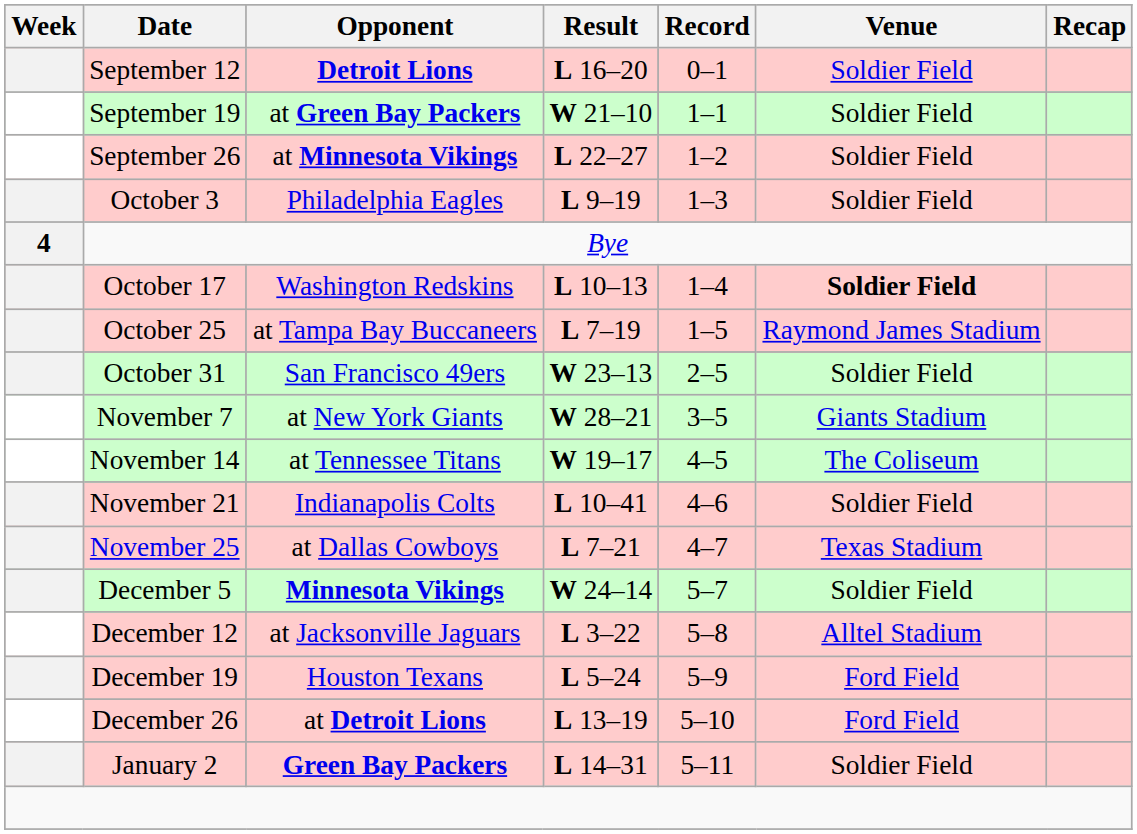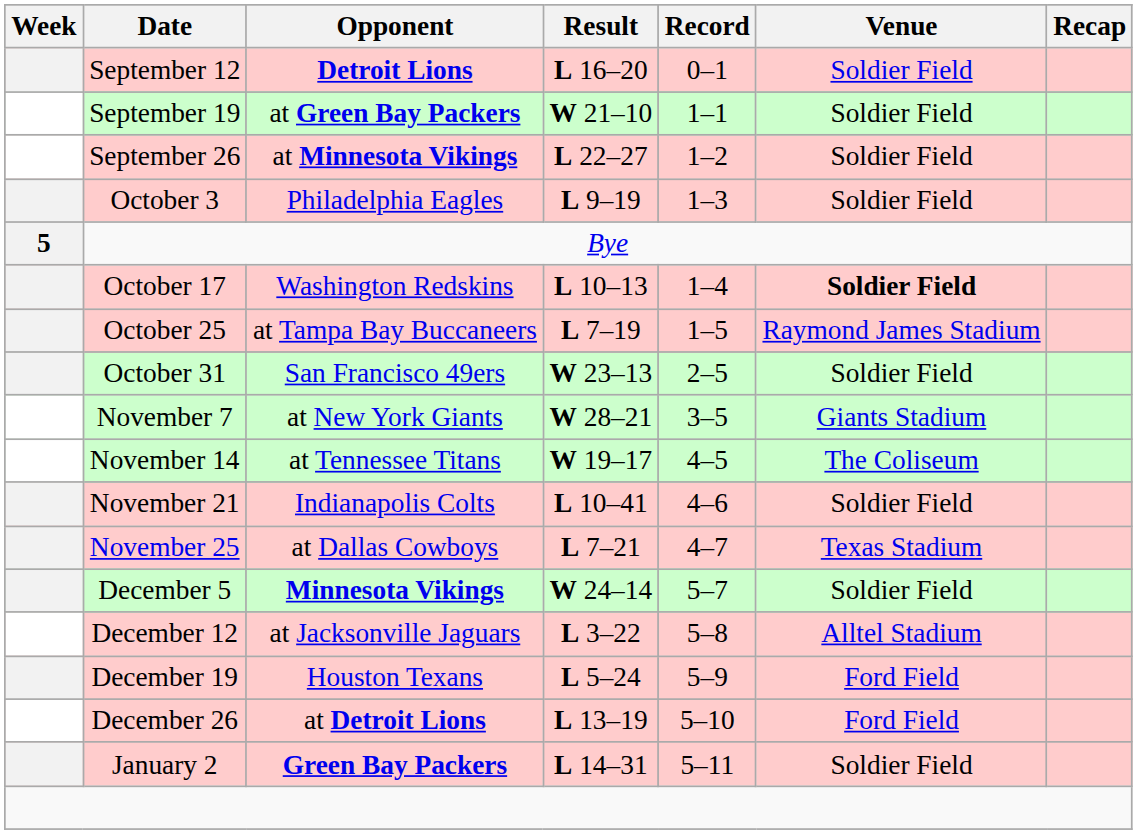(44, 243) 4 -> (44, 243) 5
